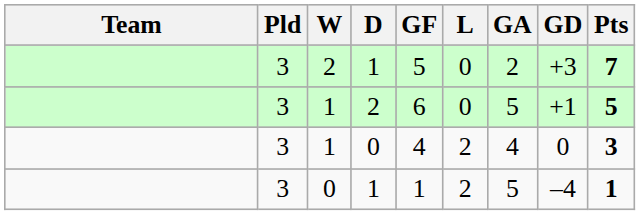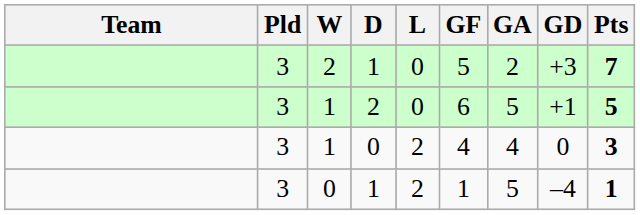columns swapped: (465, 24) <-> (419, 24)
